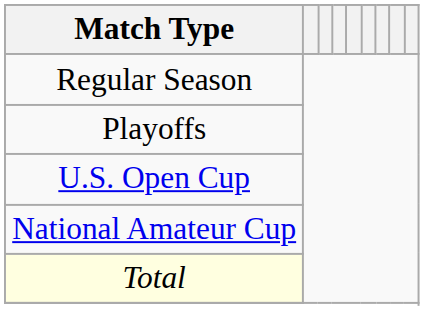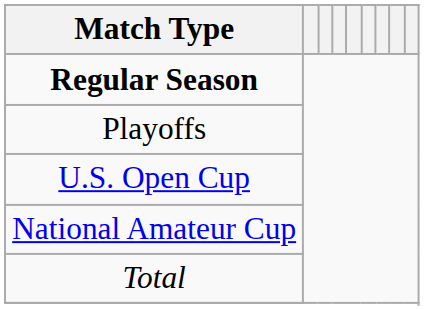(154, 79) normal -> (154, 79) bold
(154, 278) lightyellow background -> (154, 278) no background
